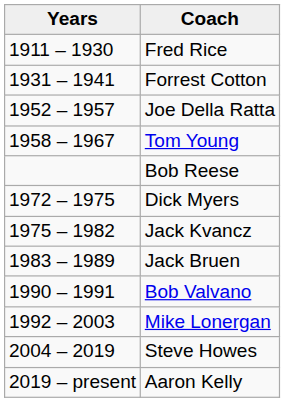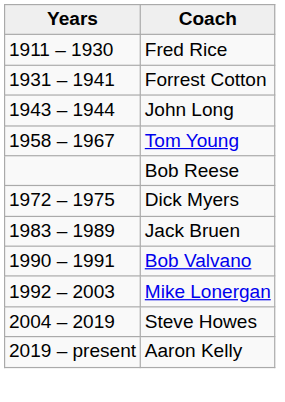+ row: (189, 110)
- row: (210, 110)
- row: (198, 230)
